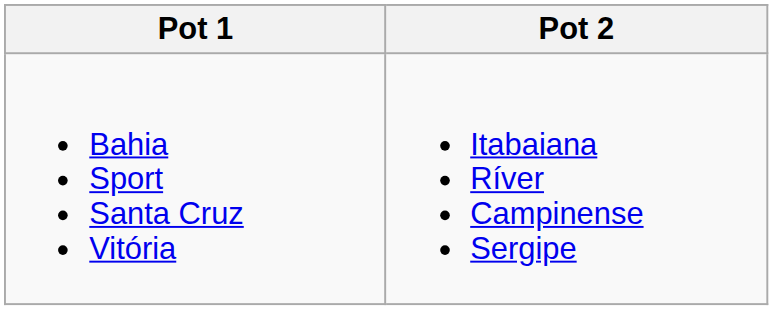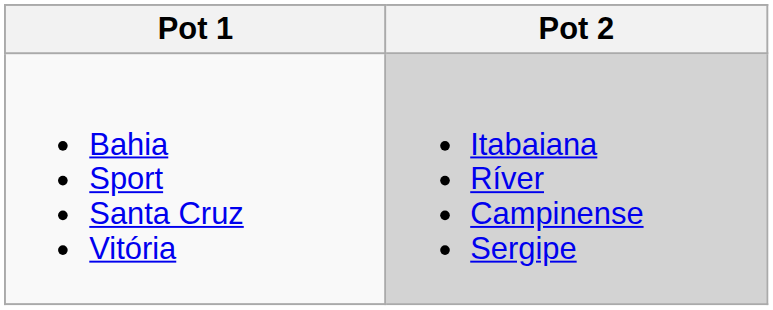(576, 196) no background -> (576, 196) lightgrey background
